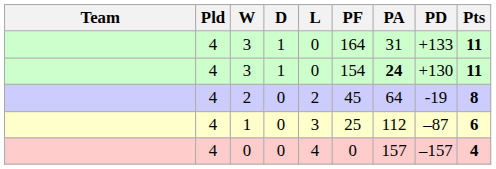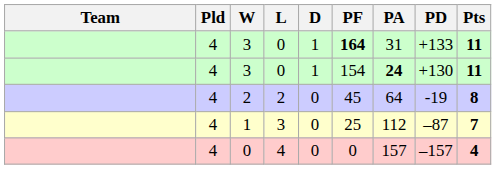columns swapped: (281, 17) <-> (315, 17)
(353, 44) normal -> (353, 44) bold
(474, 124) 6 -> (474, 124) 7
